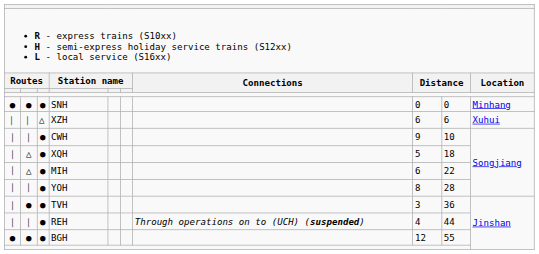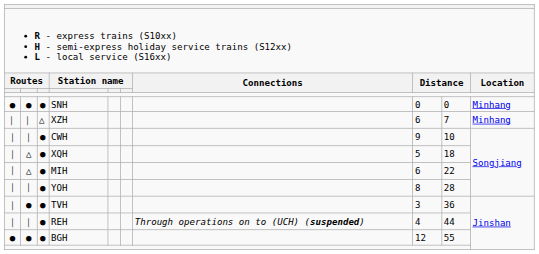(446, 120) 6 -> (446, 120) 7
(486, 120) Xuhui -> (492, 120) Minhang
